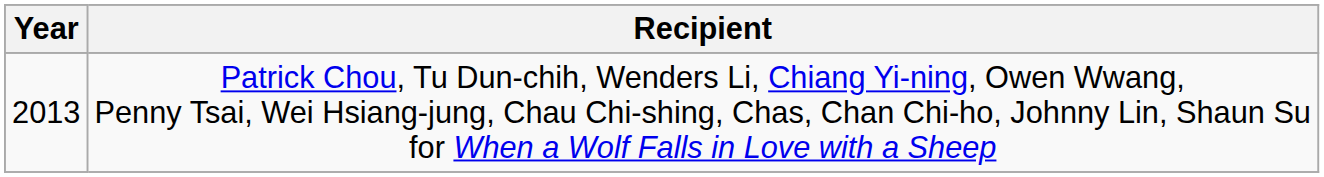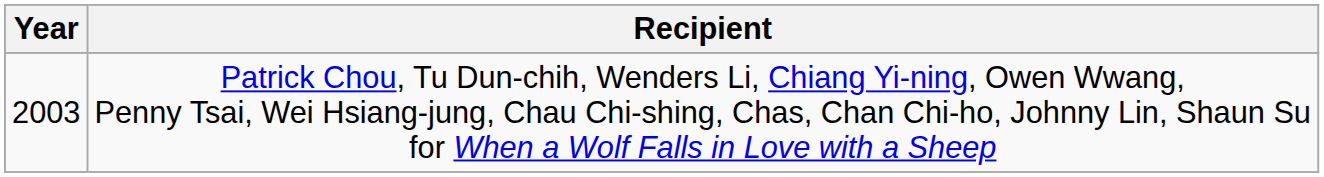(46, 112) 2013 -> (46, 112) 2003
